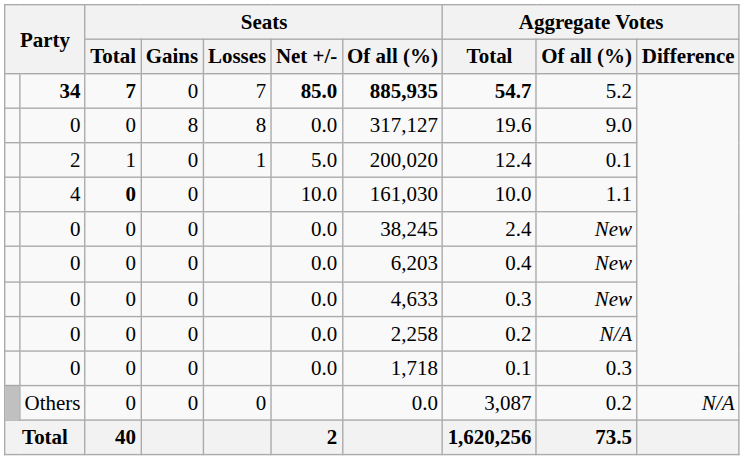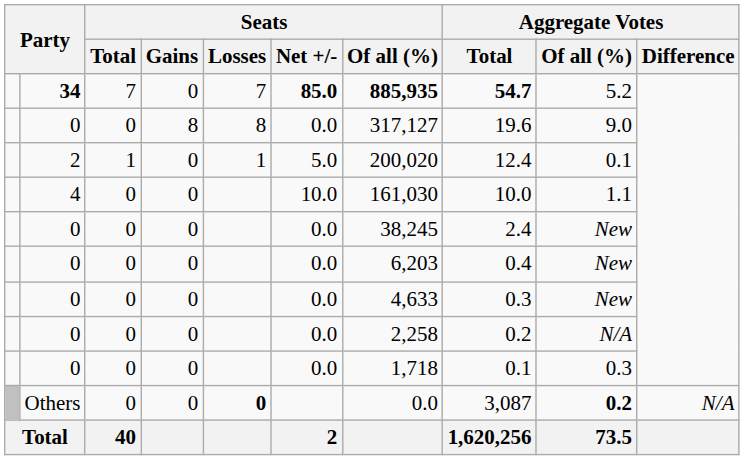(131, 91) bold -> (131, 91) normal
(131, 194) bold -> (131, 194) normal
(261, 402) normal -> (261, 402) bold
(619, 402) normal -> (619, 402) bold
